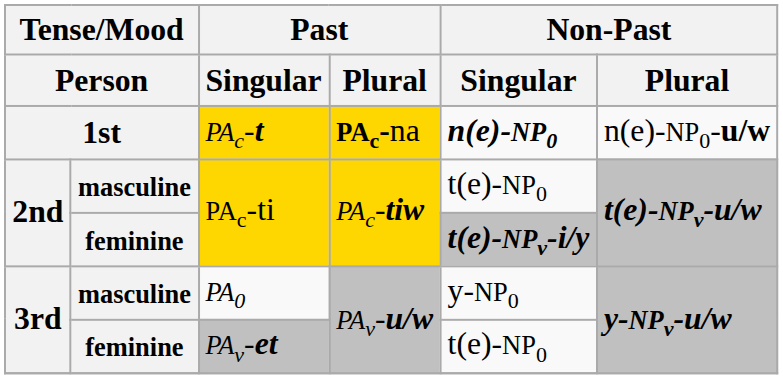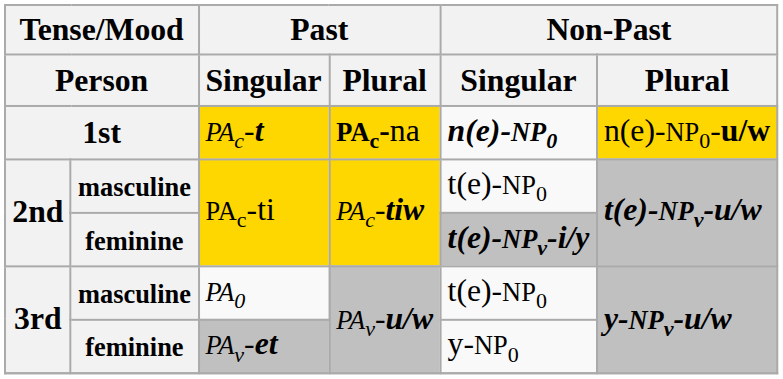(687, 132) no background -> (687, 132) gold background
(483, 293) y-NP0 -> (497, 293) t(e)-NP0
(497, 346) t(e)-NP0 -> (483, 346) y-NP0
